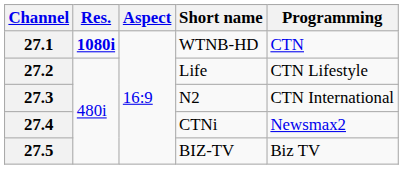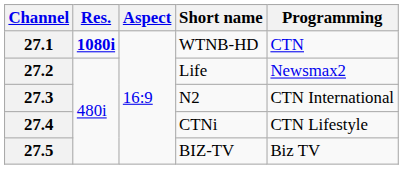(319, 71) CTN Lifestyle -> (308, 71) Newsmax2
(308, 124) Newsmax2 -> (319, 124) CTN Lifestyle
